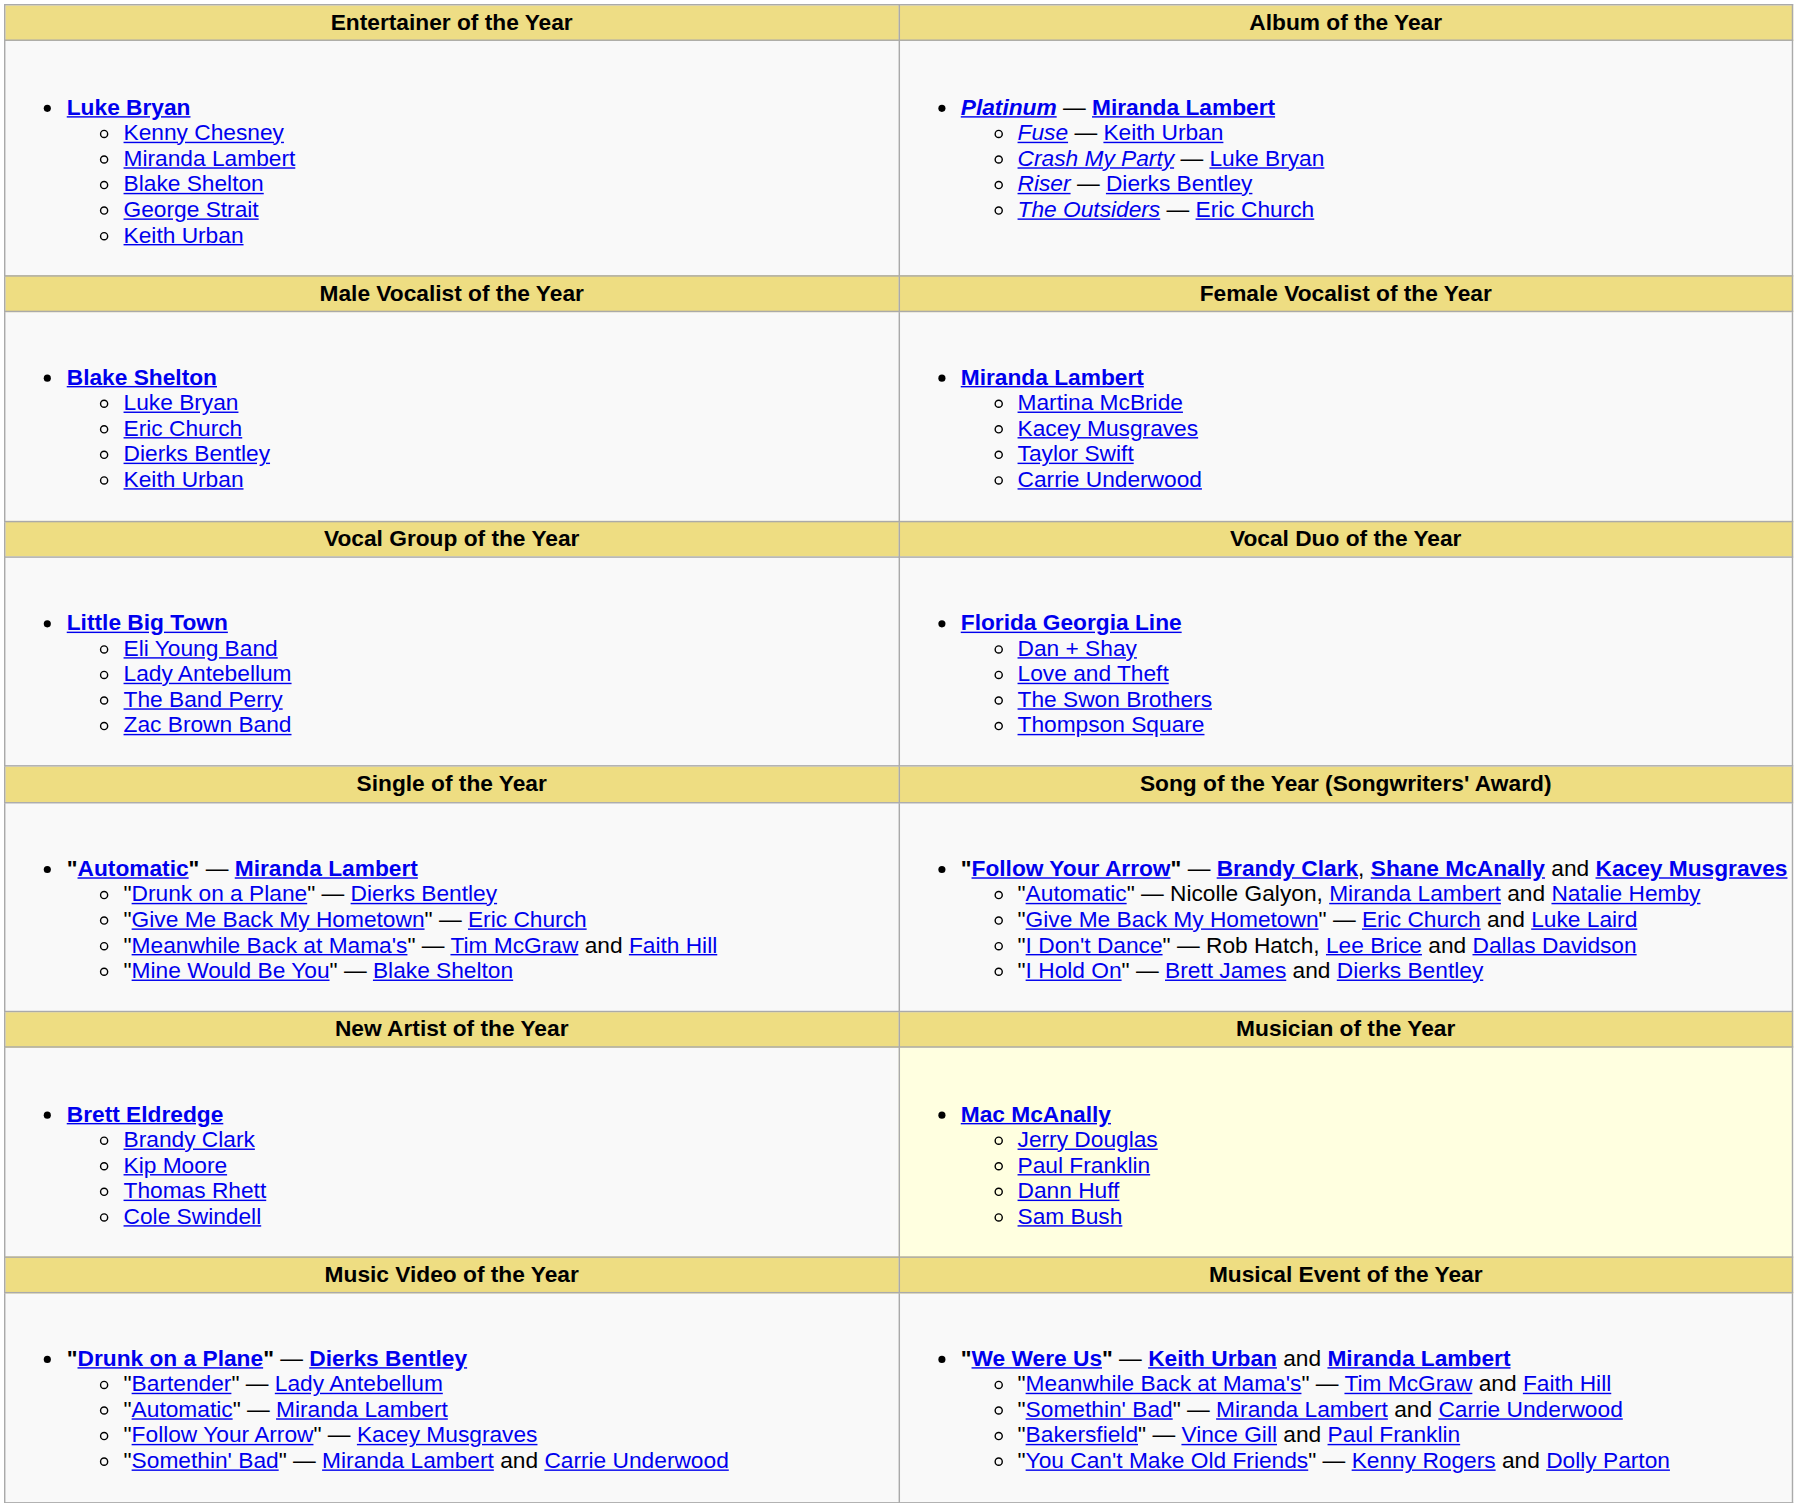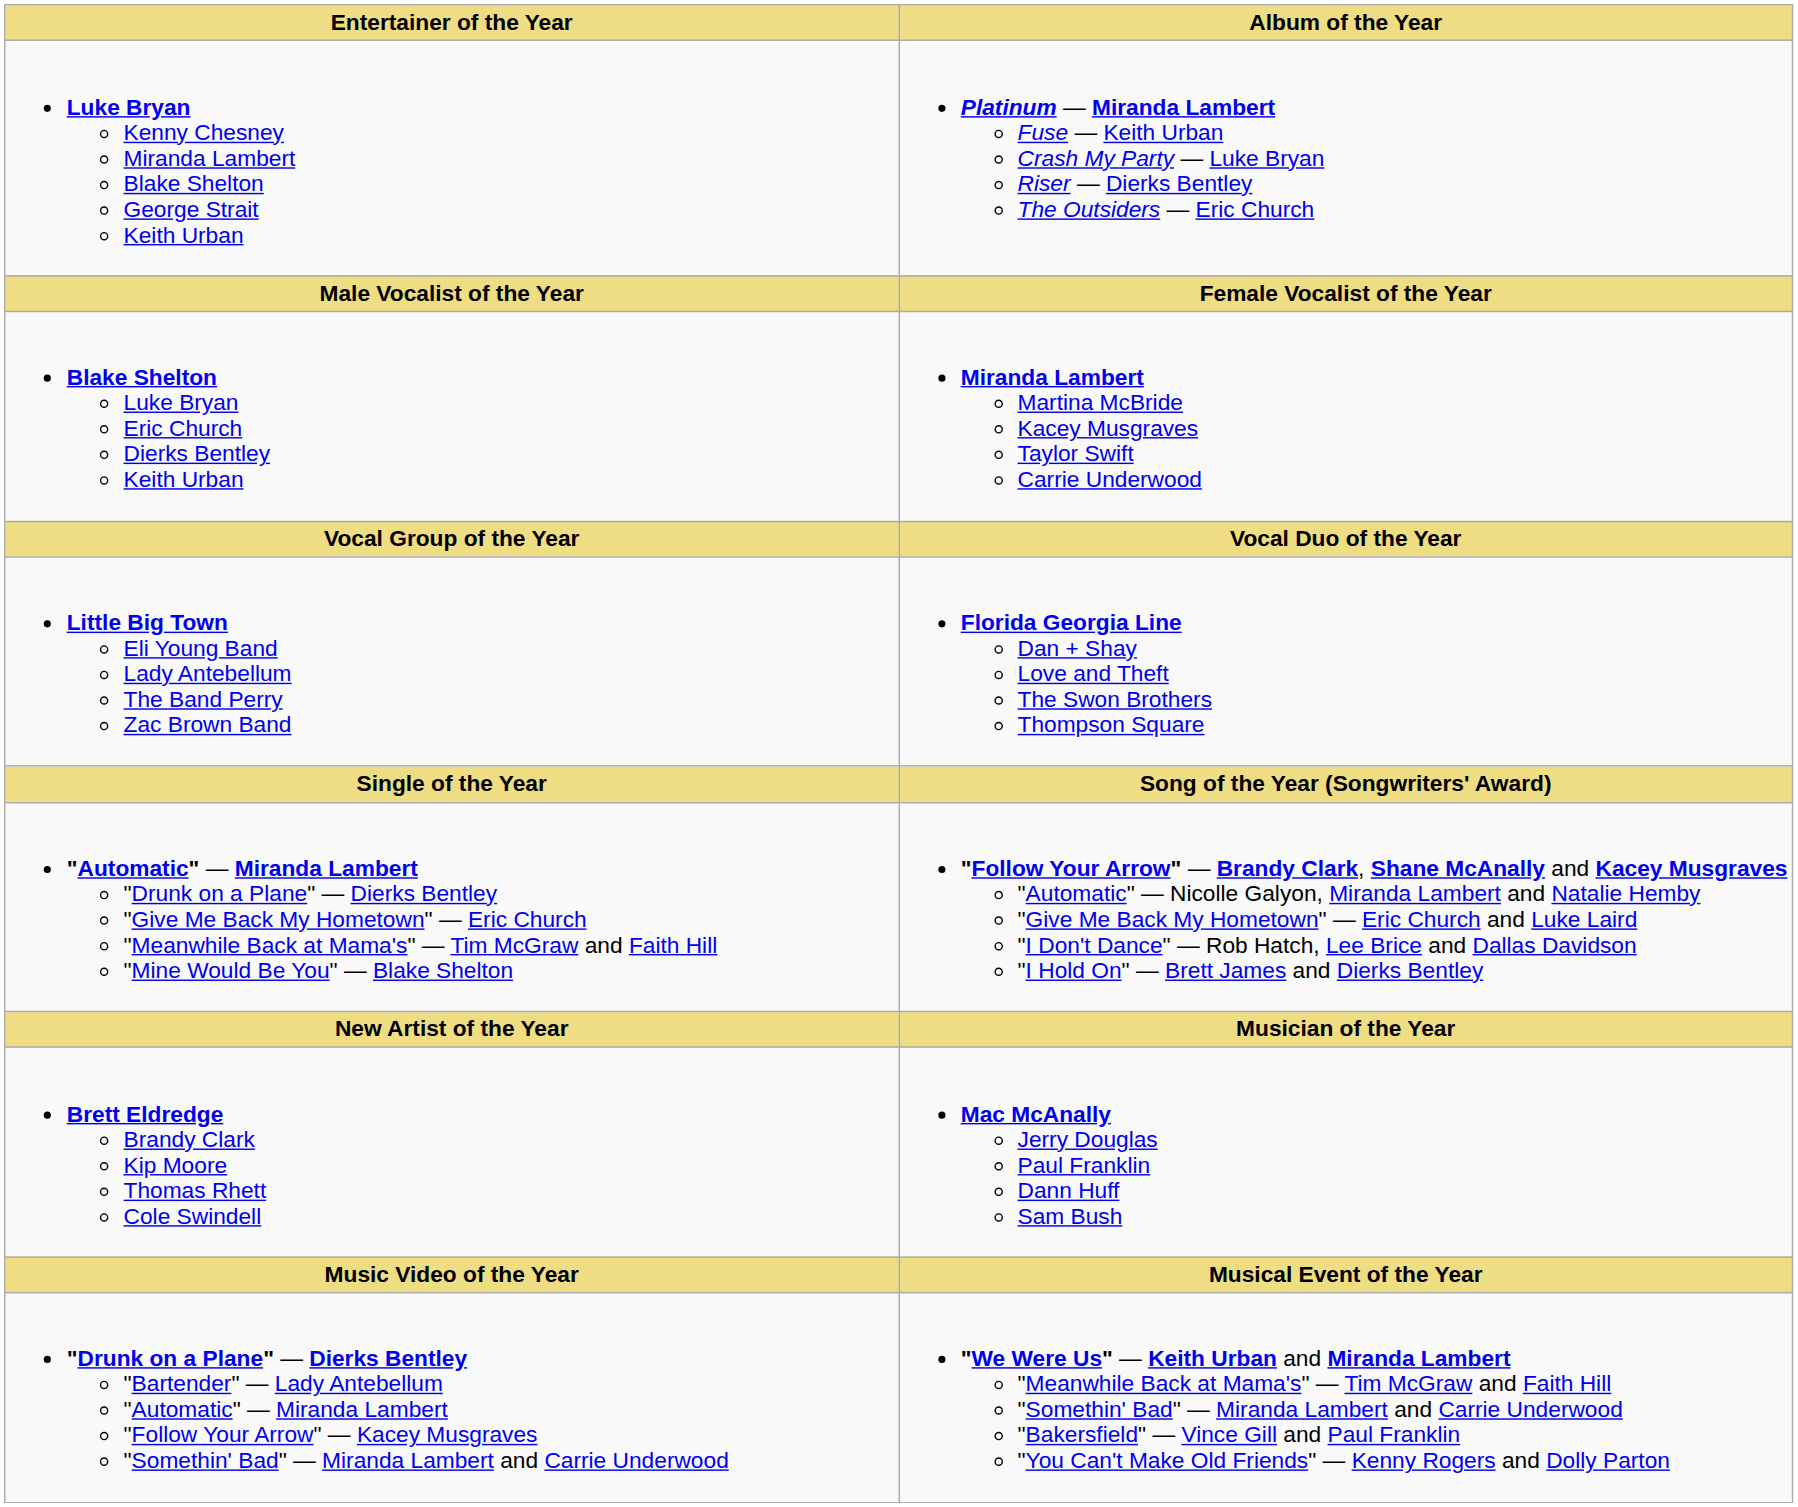(1346, 1165) lightyellow background -> (1346, 1165) no background
